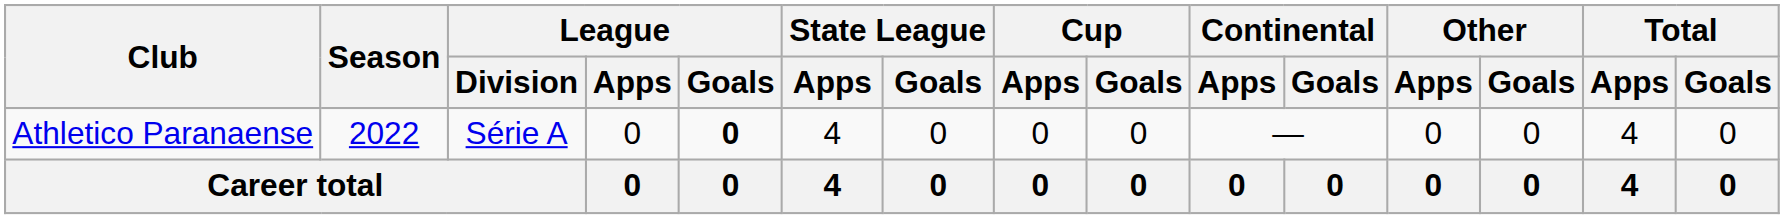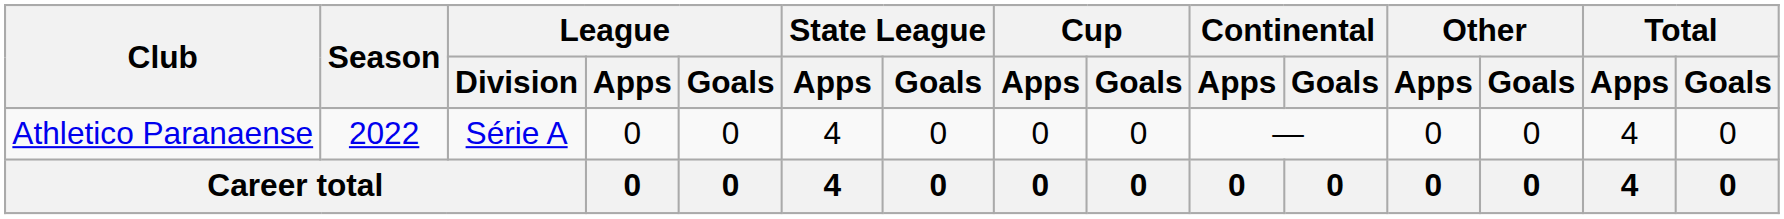(731, 134) bold -> (731, 134) normal
